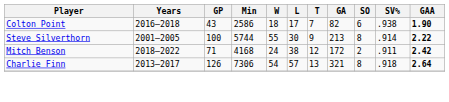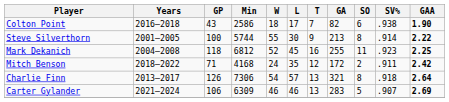+ row: (38, 51)
(294, 51) 38 -> (294, 64) 35
+ row: (43, 91)
